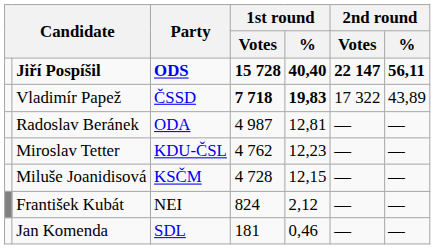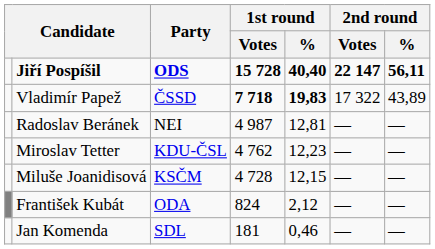(172, 124) ODA -> (168, 124) NEI
(168, 204) NEI -> (172, 204) ODA
